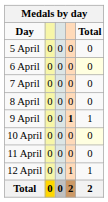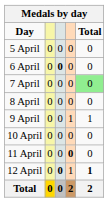(60, 66) normal -> (60, 66) bold
(90, 66) lightyellow background -> (90, 66) no background
(90, 83) no background -> (90, 83) lightgreen background
(71, 118) bold -> (71, 118) normal
(90, 136) lightyellow background -> (90, 136) no background
(71, 153) normal -> (71, 153) bold
(60, 171) normal -> (60, 171) bold
(90, 171) normal -> (90, 171) bold
